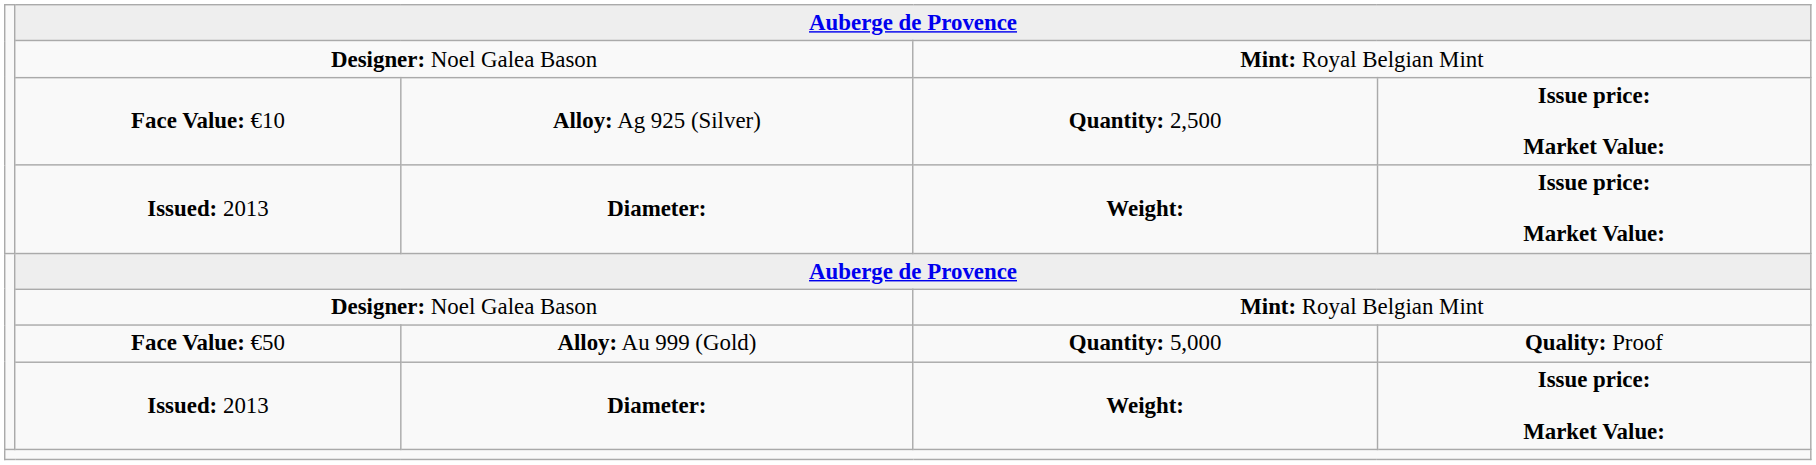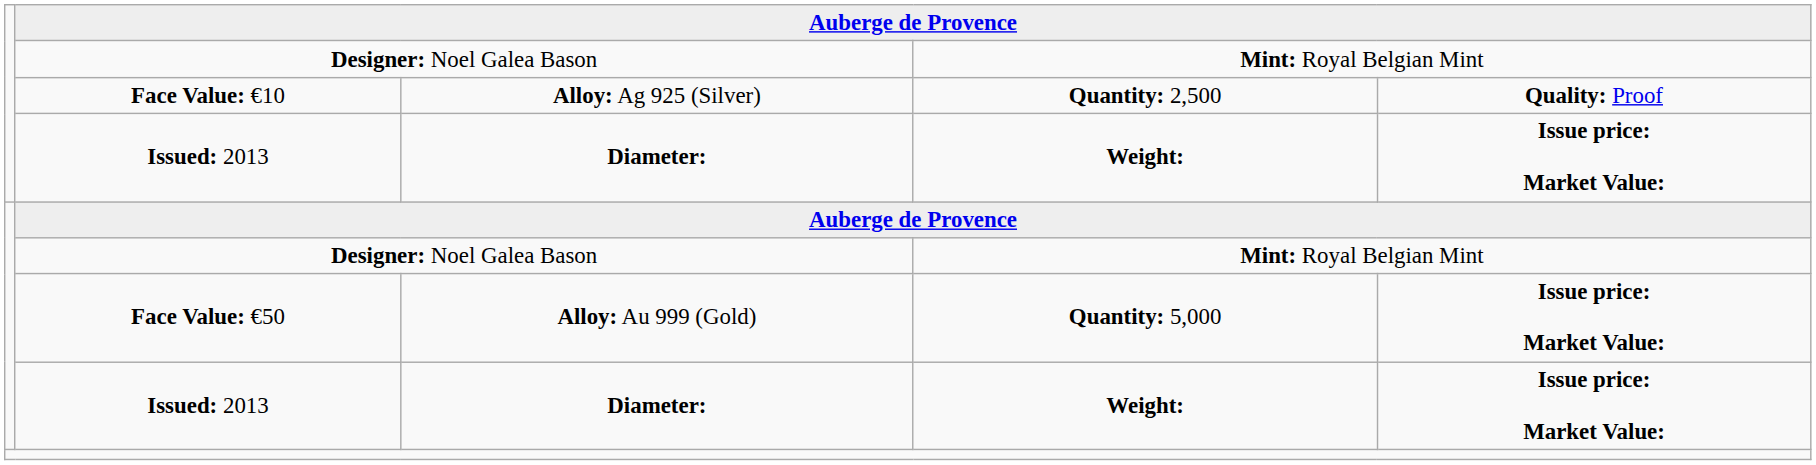(1594, 120) Issue price: Market Value: -> (1594, 95) Quality: Proof
(1594, 343) Quality: Proof -> (1594, 317) Issue price: Market Value:
